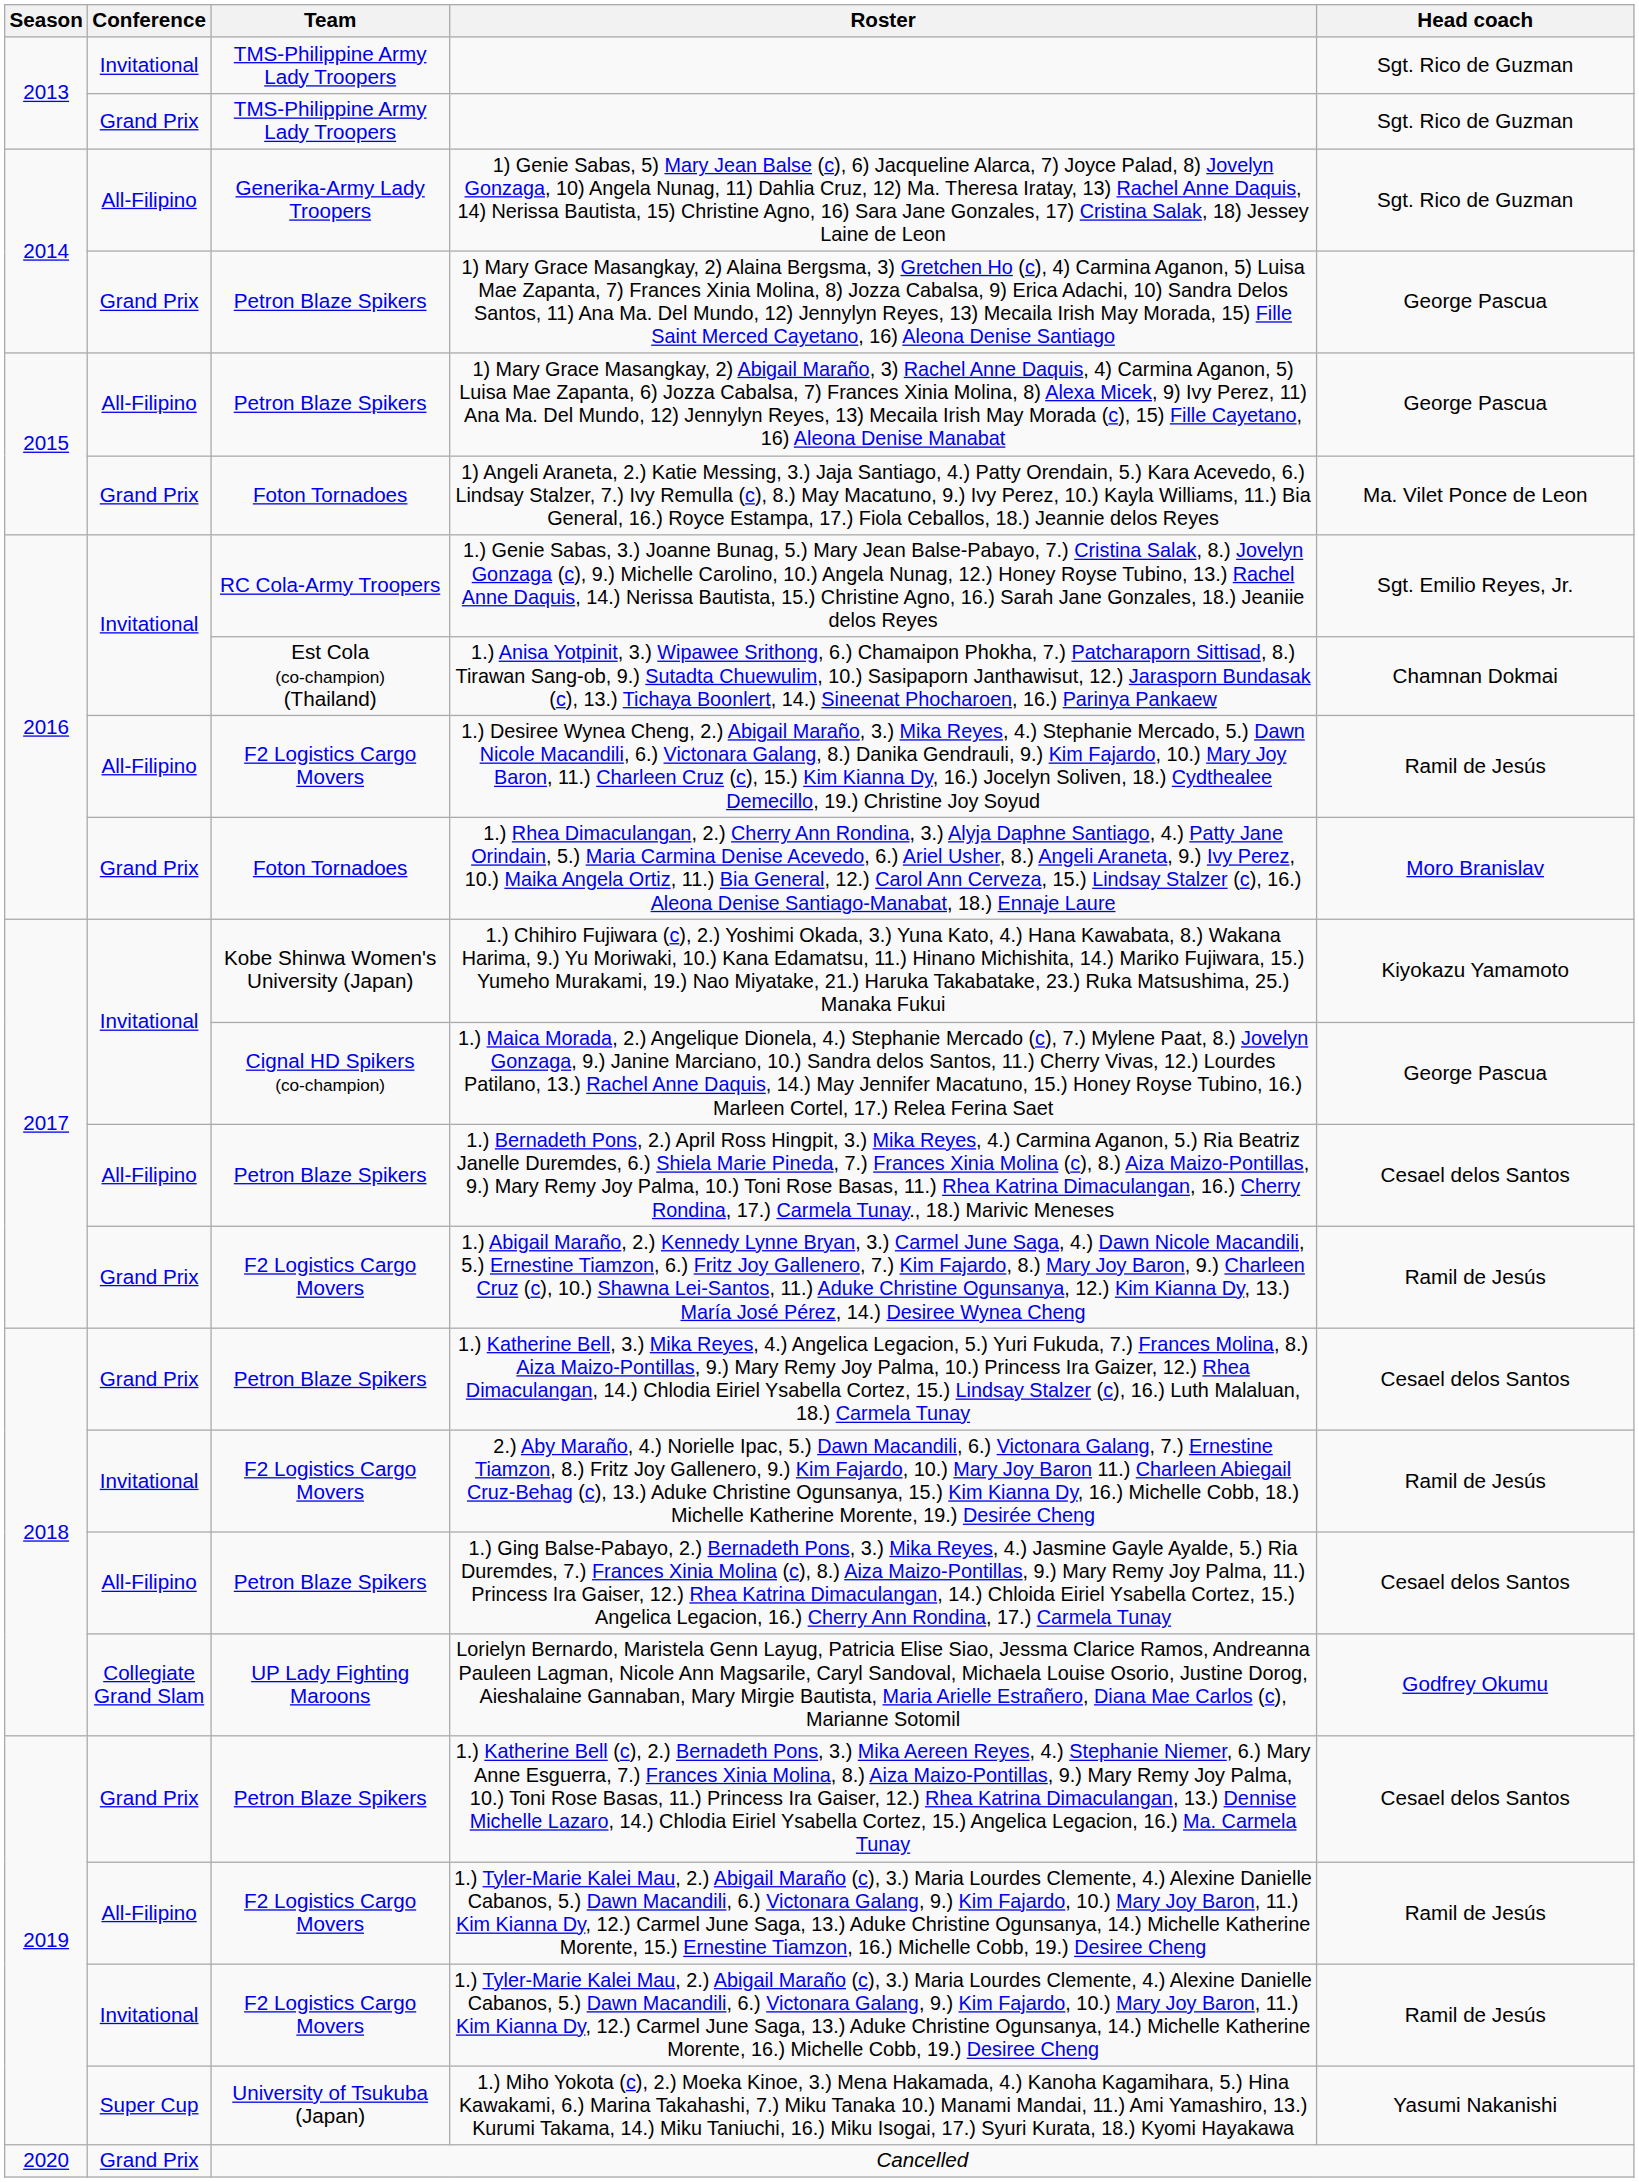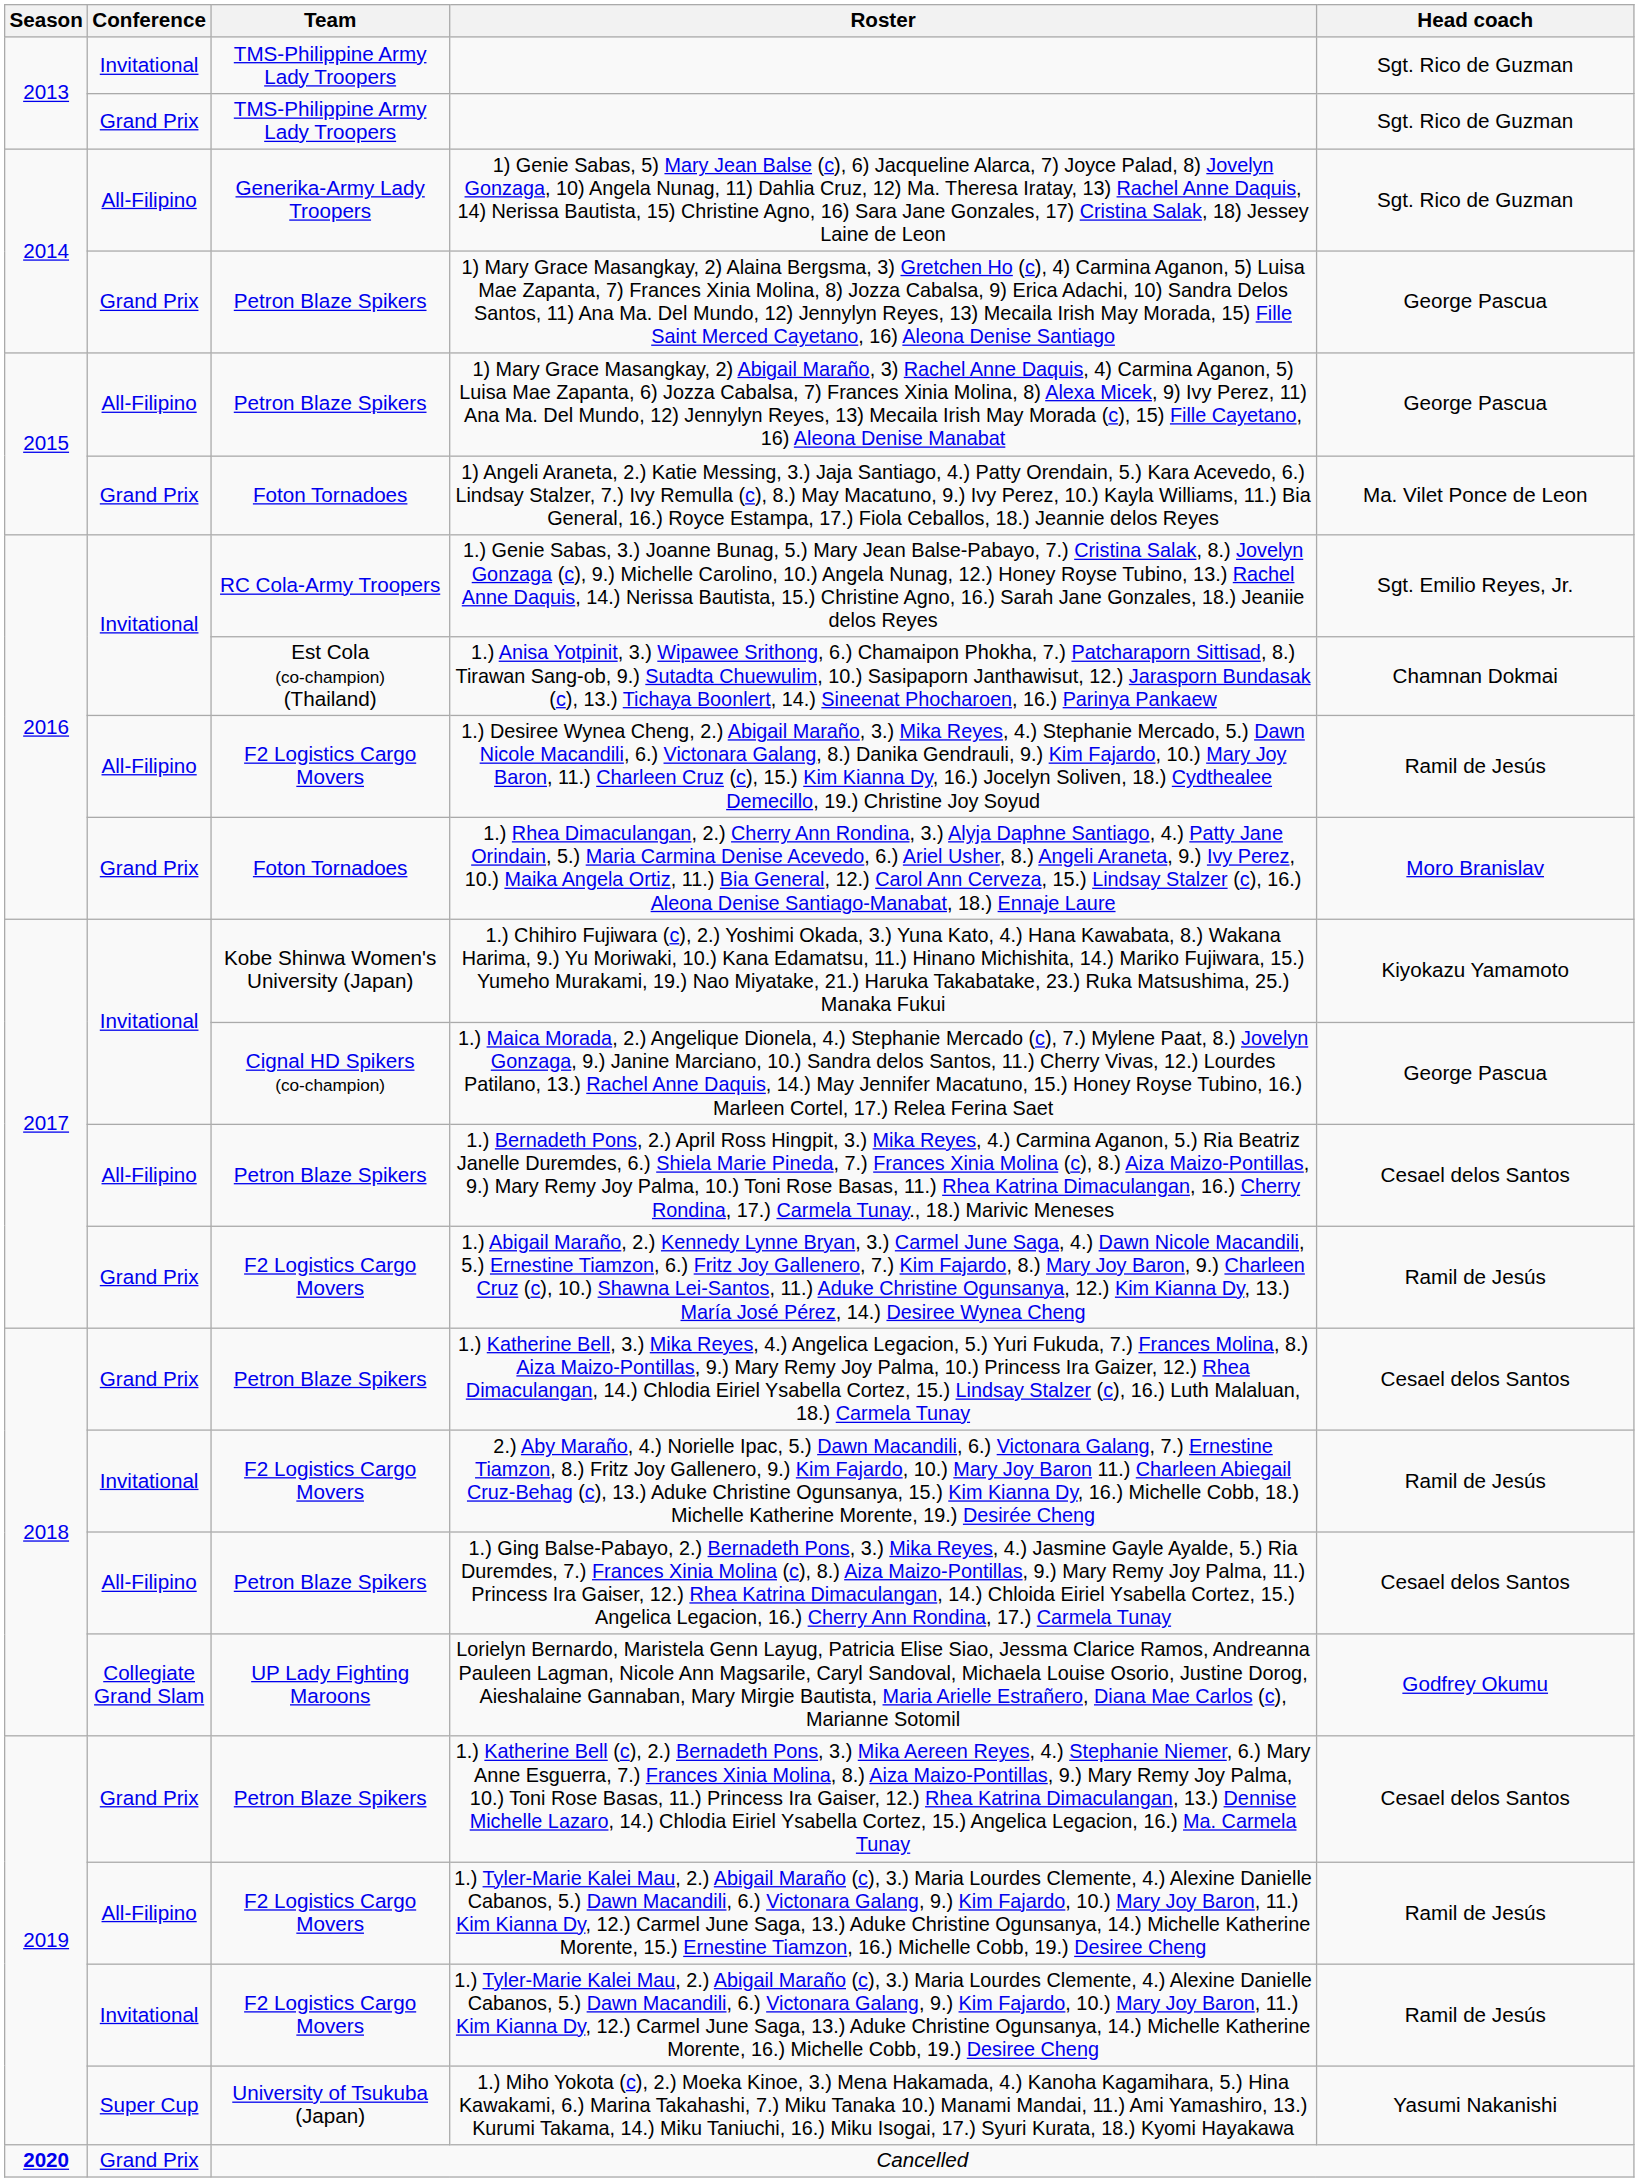(46, 2160) normal -> (46, 2160) bold
